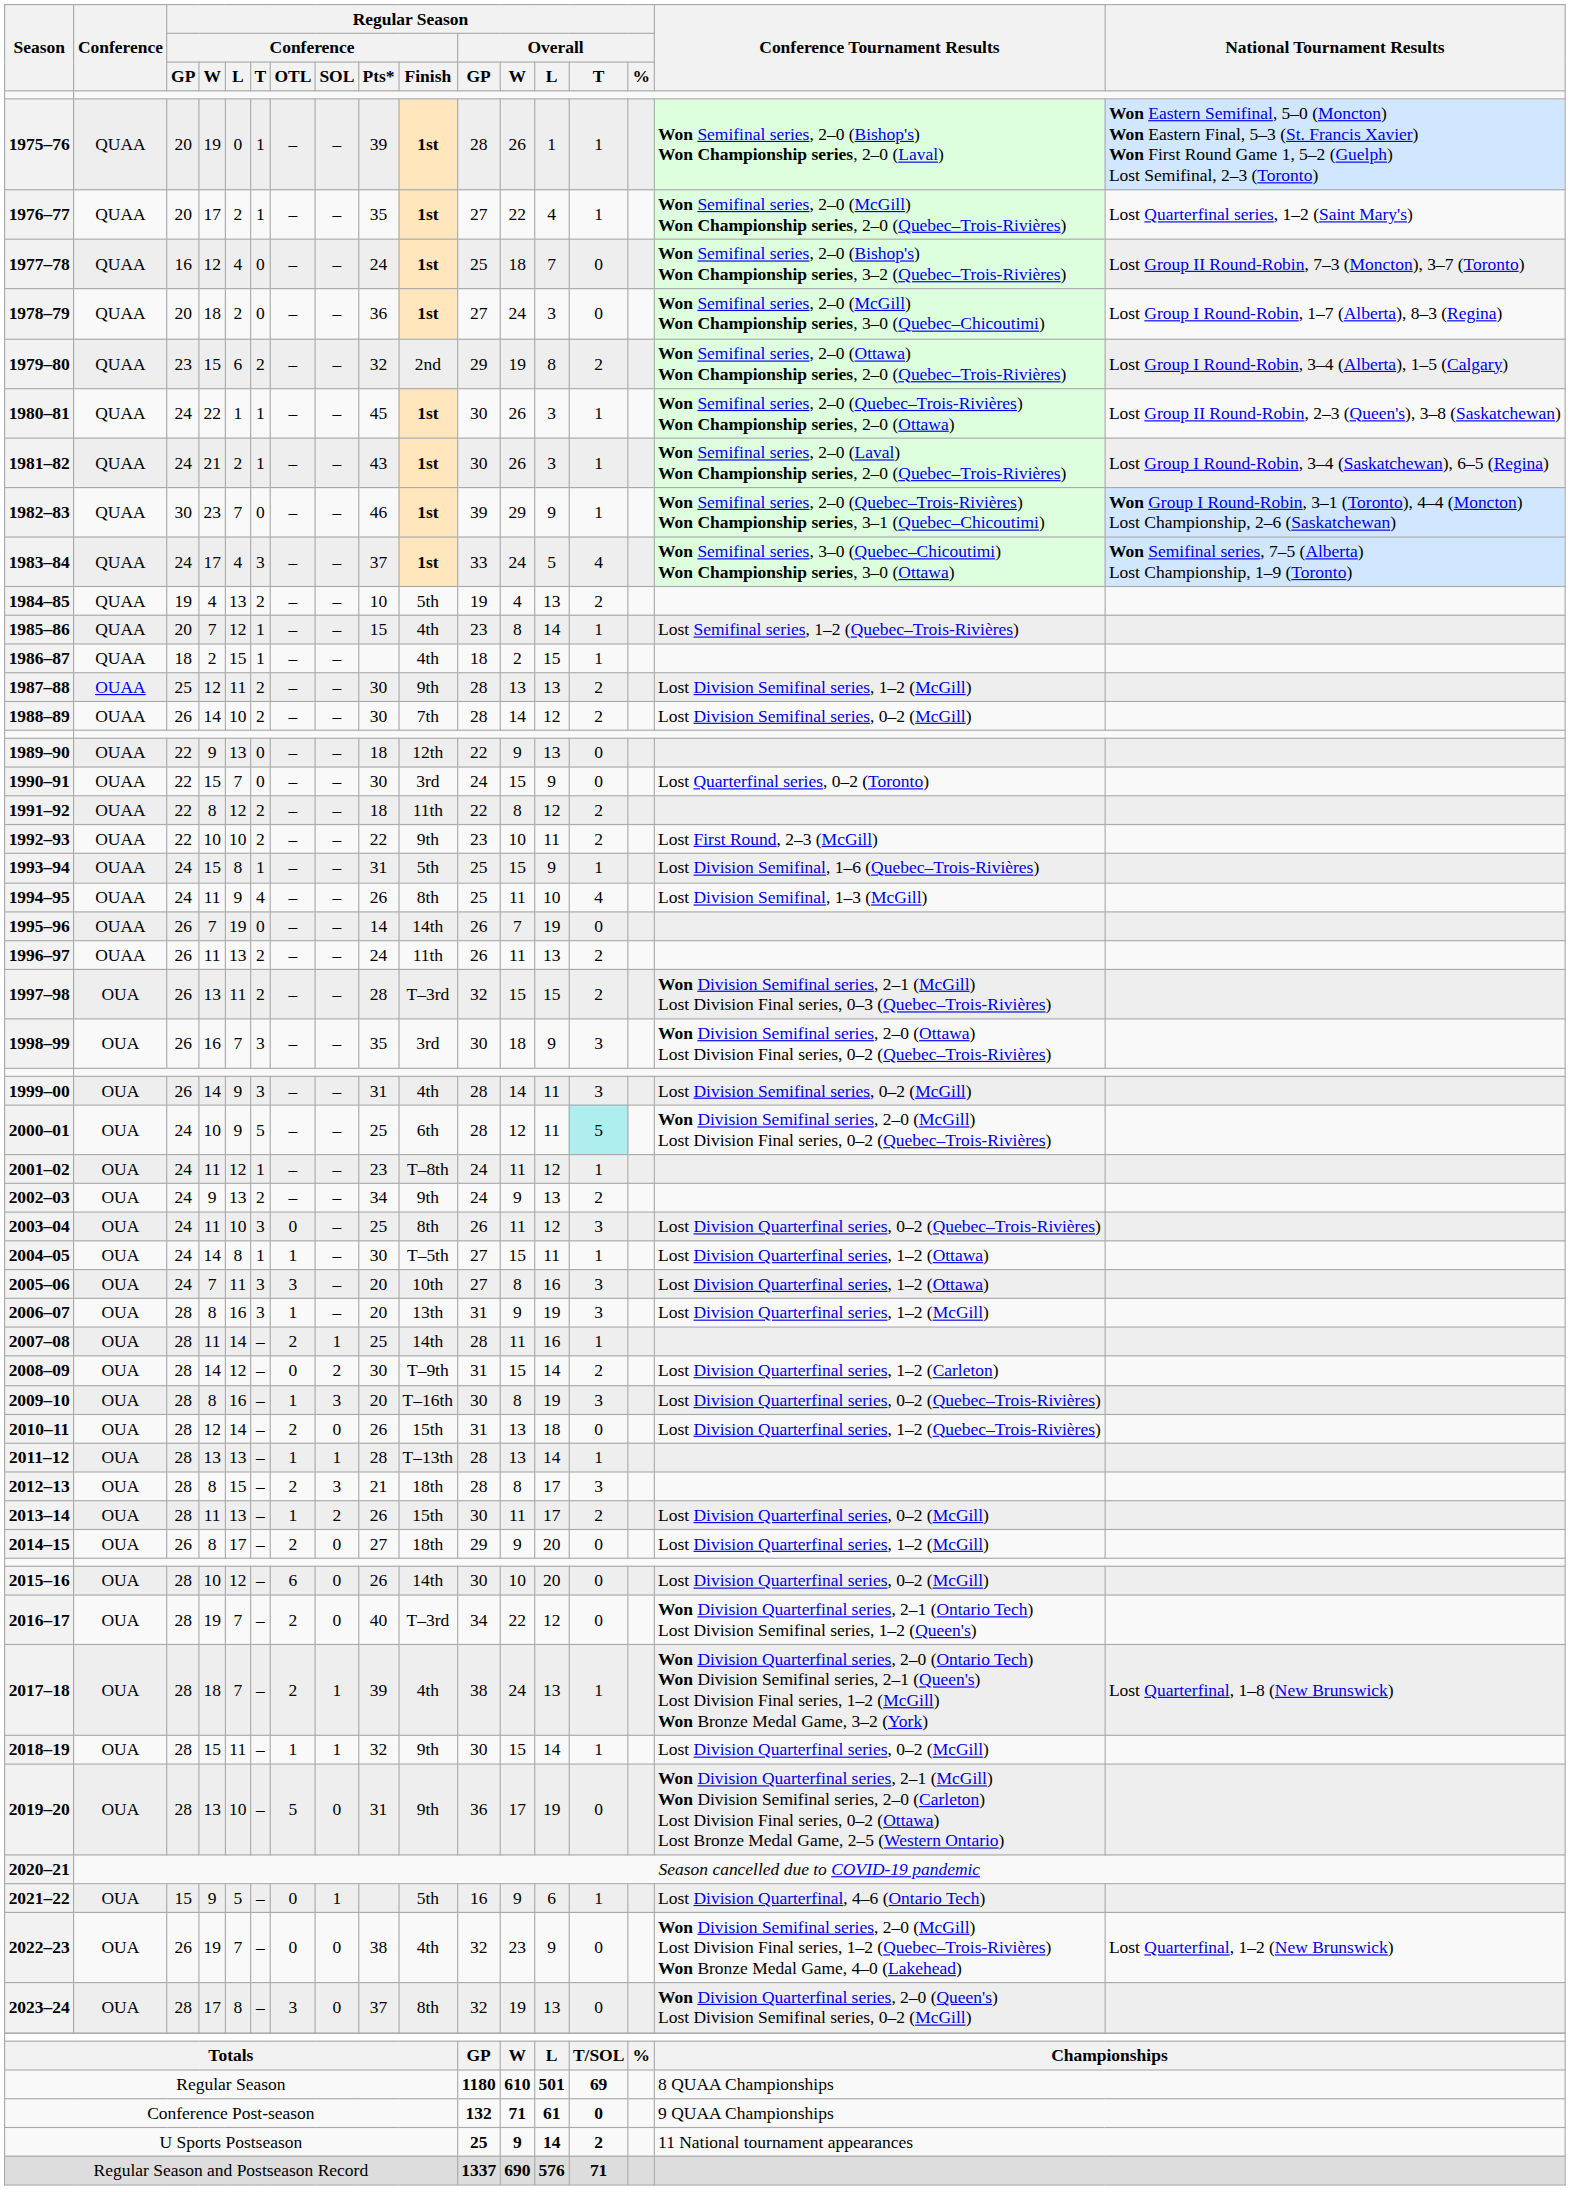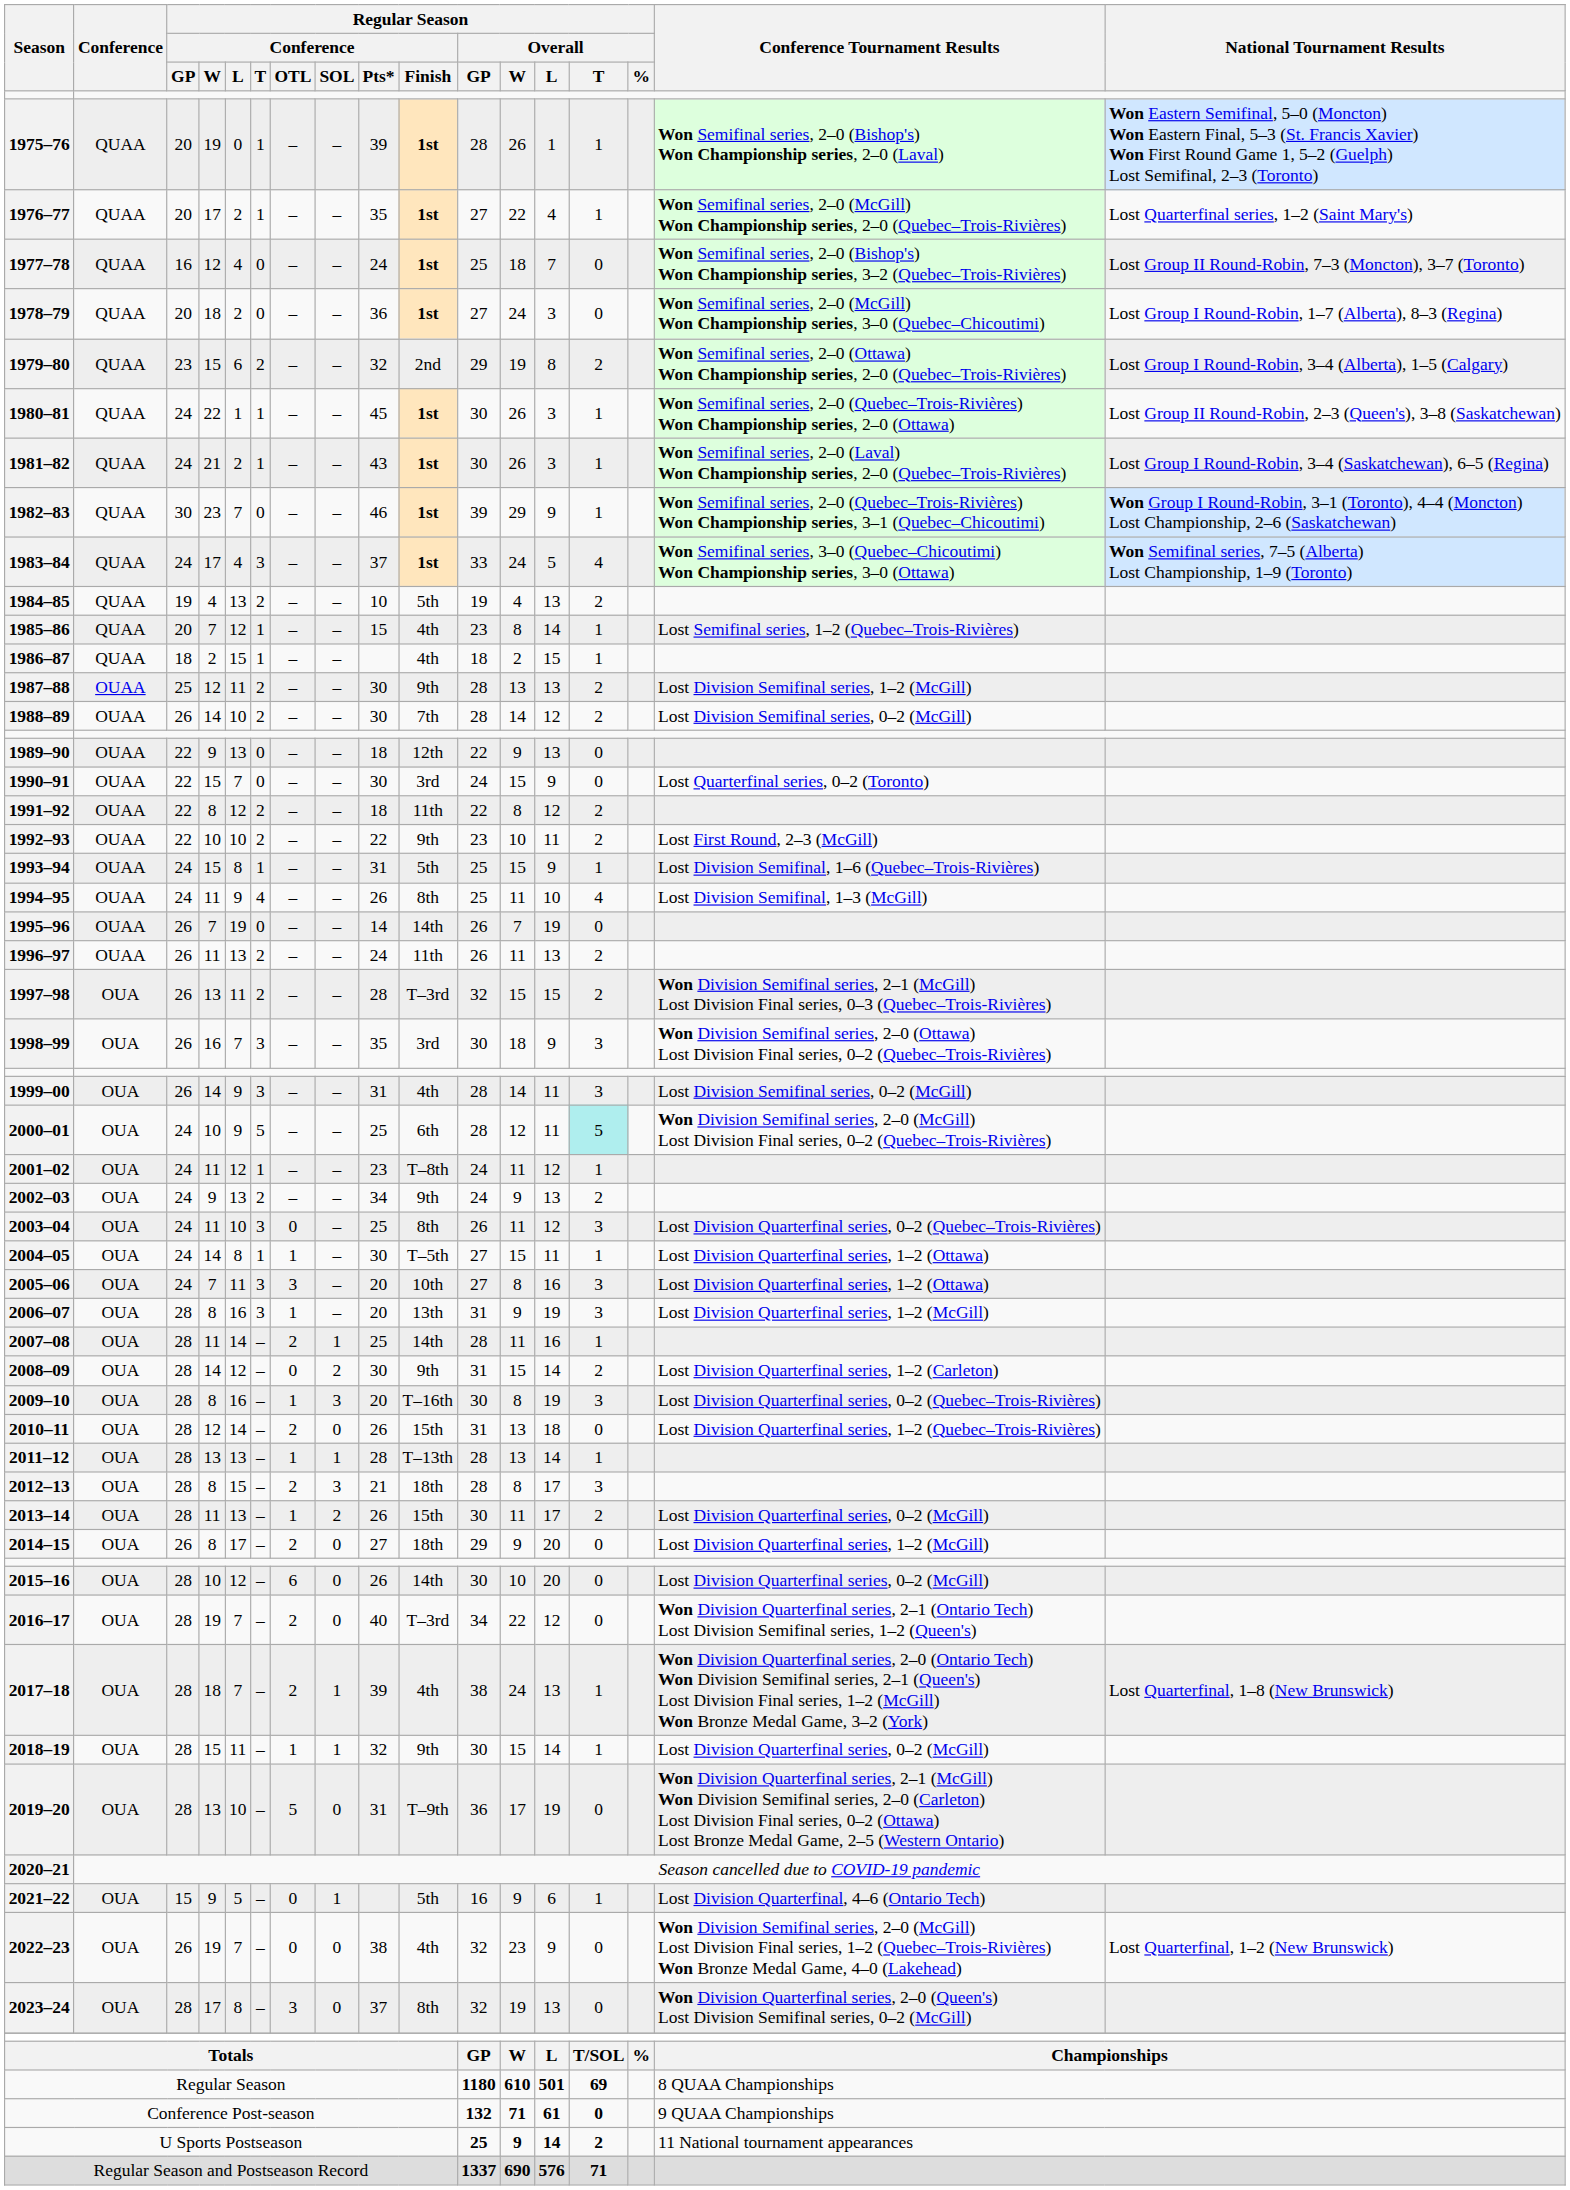(428, 1370) T–9th -> (428, 1370) 9th
(428, 1809) 9th -> (428, 1809) T–9th
